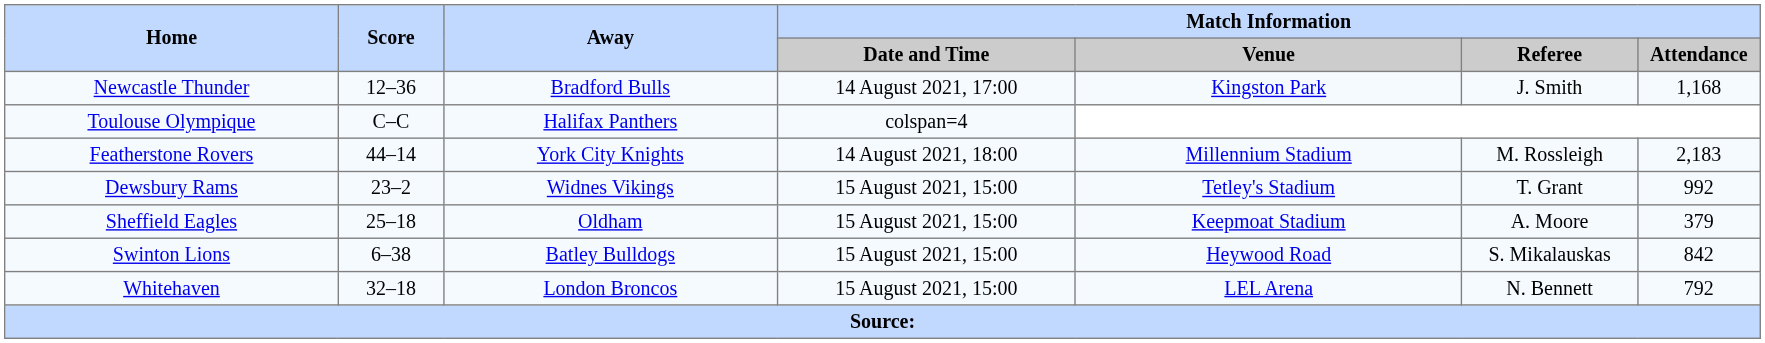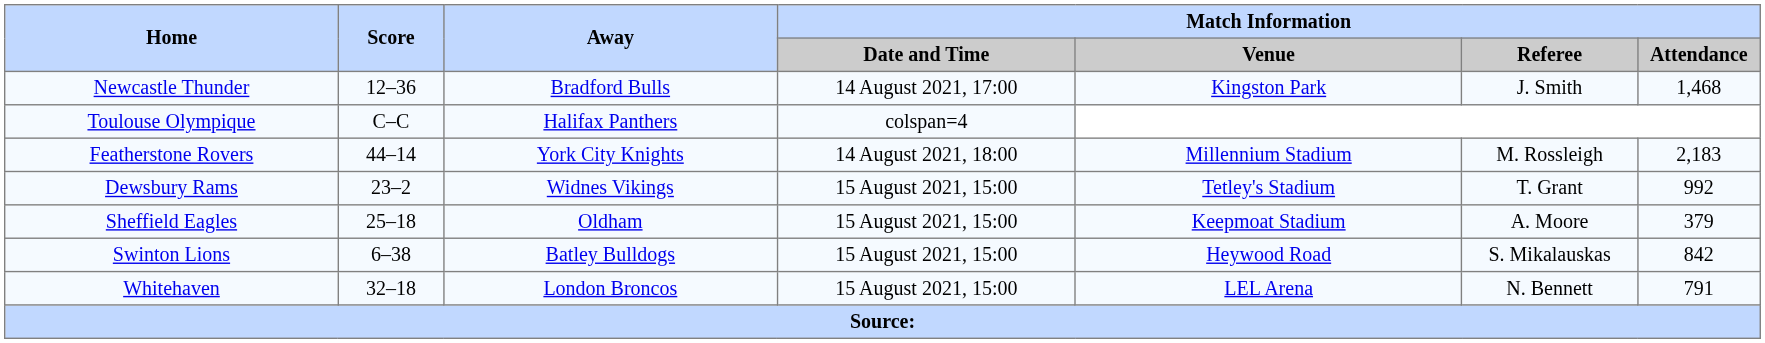(1699, 87) 1,168 -> (1699, 87) 1,468
(1699, 288) 792 -> (1699, 288) 791
